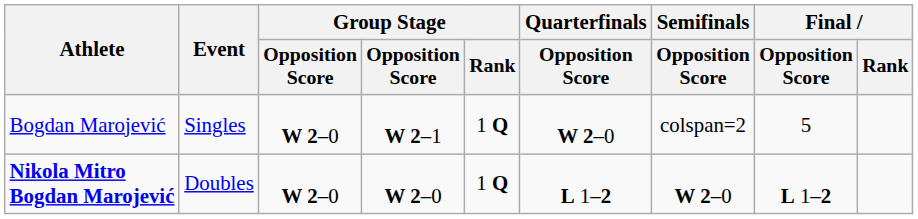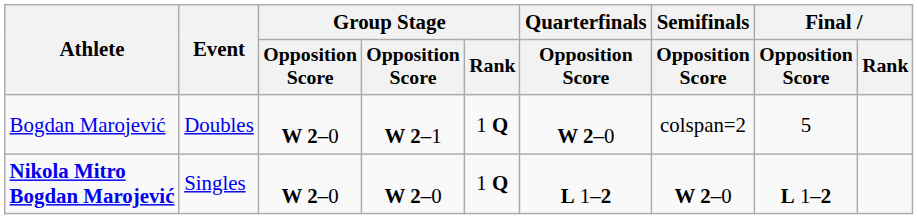(215, 124) Singles -> (219, 124) Doubles
(219, 183) Doubles -> (215, 183) Singles
